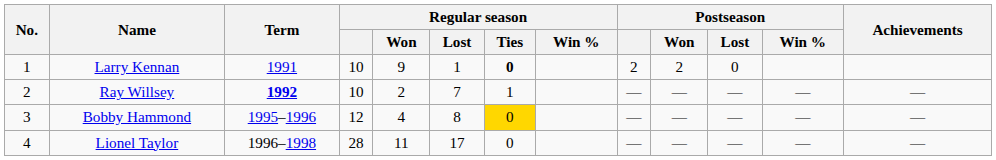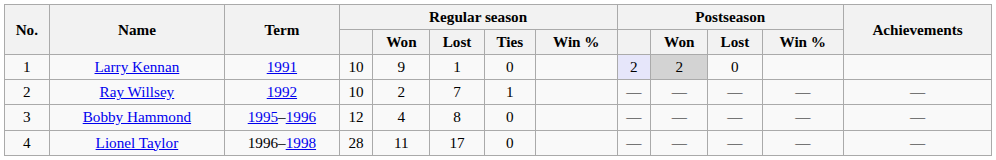(510, 67) bold -> (510, 67) normal
(634, 67) no background -> (634, 67) lavender background
(679, 67) no background -> (679, 67) lightgrey background
(282, 92) bold -> (282, 92) normal
(510, 117) gold background -> (510, 117) no background
